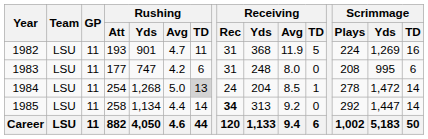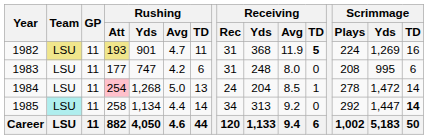(64, 50) no background -> (64, 50) khaki background
(116, 50) no background -> (116, 50) khaki background
(316, 50) normal -> (316, 50) bold
(116, 87) no background -> (116, 87) pink background
(201, 87) lightgrey background -> (201, 87) no background
(64, 106) no background -> (64, 106) paleturquoise background
(230, 106) bold -> (230, 106) normal
(413, 106) normal -> (413, 106) bold
